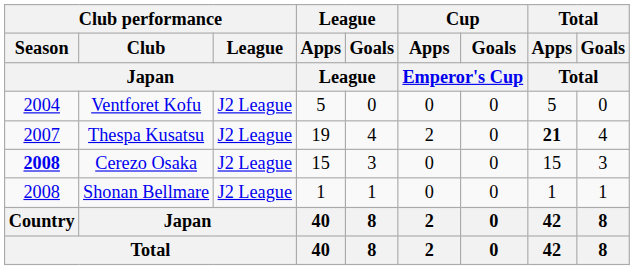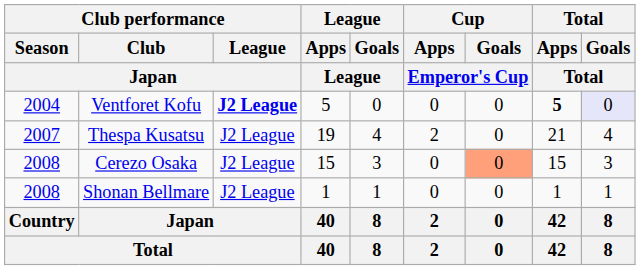(255, 105) normal -> (257, 105) bold
(552, 105) normal -> (557, 105) bold
(603, 105) no background -> (608, 105) lavender background
(552, 134) bold -> (557, 134) normal
(42, 163) bold -> (42, 163) normal
(494, 163) no background -> (499, 163) lightsalmon background
